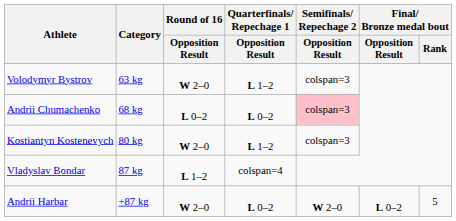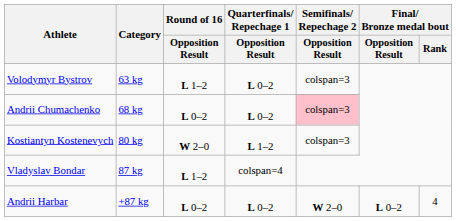(194, 85) W 2–0 -> (194, 85) L 1–2
(260, 85) L 1–2 -> (260, 85) L 0–2
(194, 208) W 2–0 -> (194, 208) L 0–2
(435, 201) 5 -> (435, 201) 4
